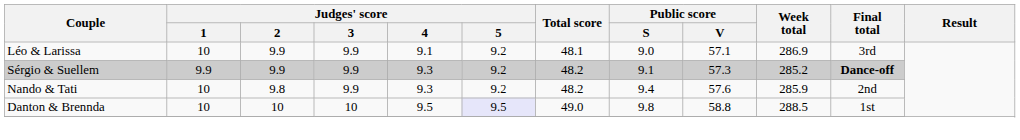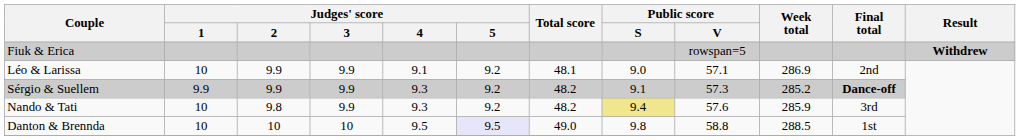+ row: (41, 51)
(867, 51) 3rd -> (869, 69) 2nd
(646, 88) no background -> (638, 107) khaki background
(867, 88) 2nd -> (869, 107) 3rd
